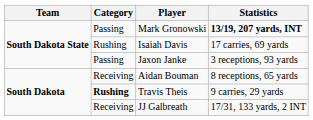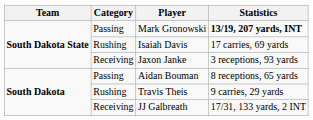(108, 60) Passing -> (113, 60) Receiving
(113, 76) Receiving -> (108, 76) Passing
(111, 91) bold -> (110, 91) normal
